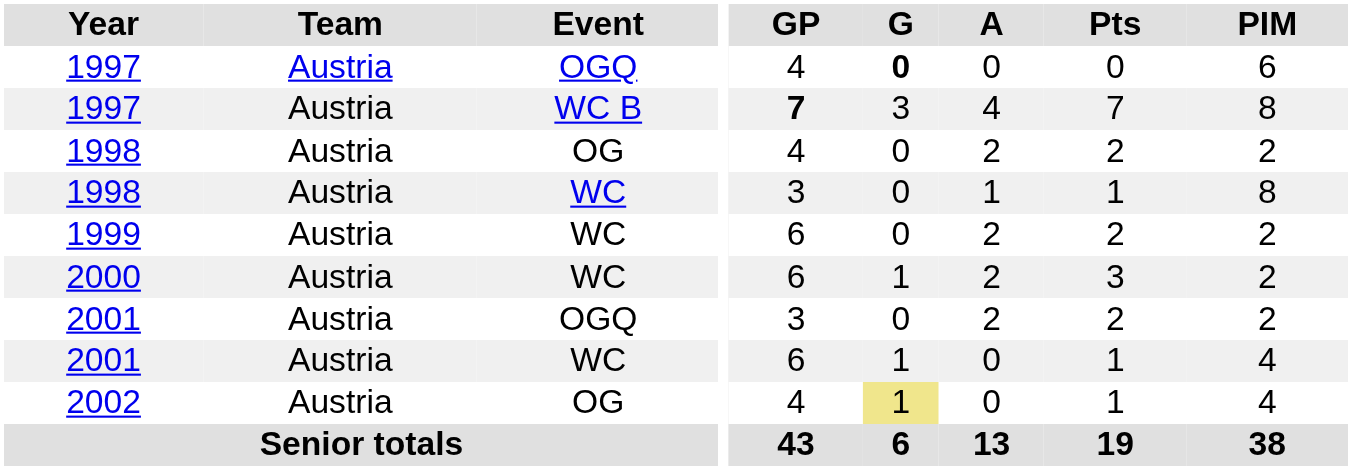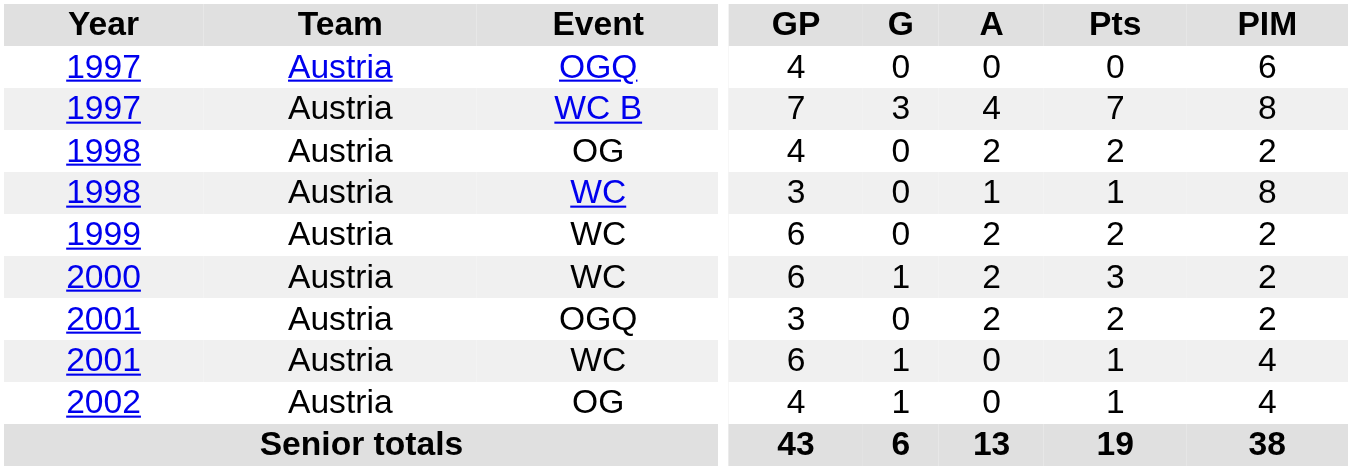(901, 66) bold -> (901, 66) normal
(796, 108) bold -> (796, 108) normal
(901, 402) khaki background -> (901, 402) no background
